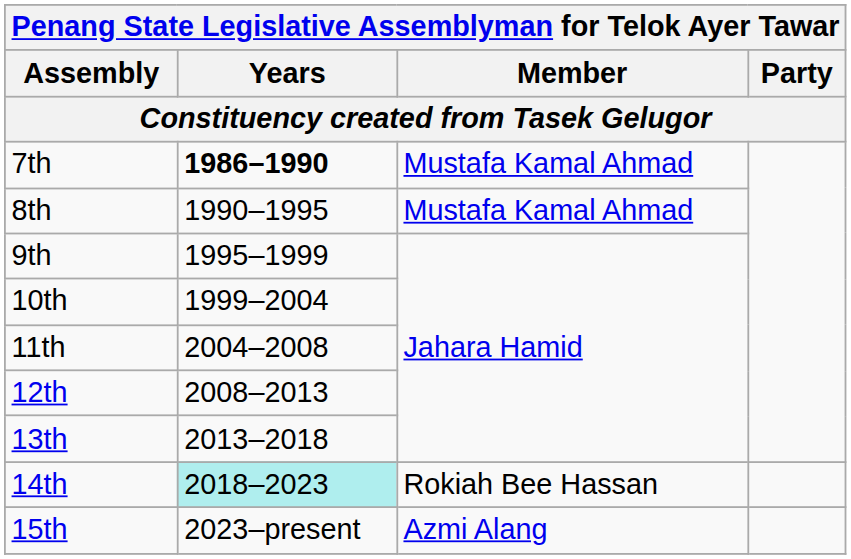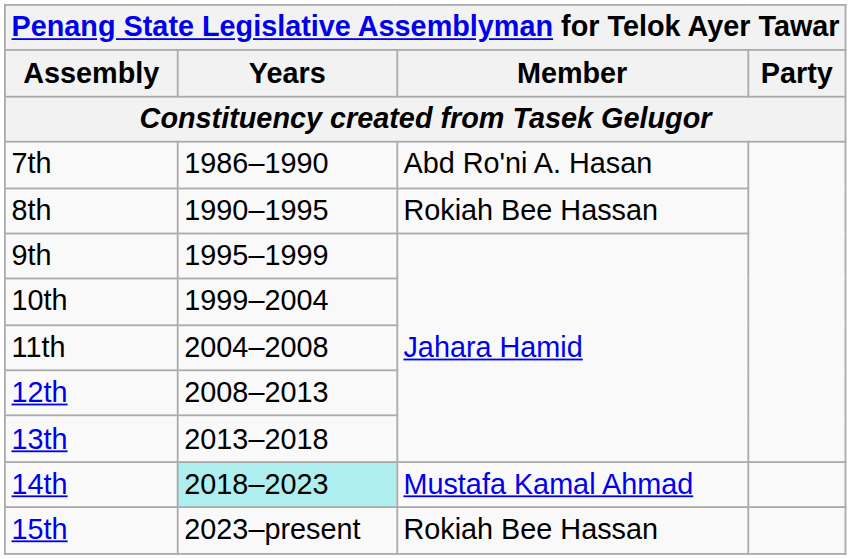(256, 164) bold -> (256, 164) normal
(548, 164) Mustafa Kamal Ahmad -> (528, 164) Abd Ro'ni A. Hasan
(548, 210) Mustafa Kamal Ahmad -> (531, 210) Rokiah Bee Hassan
(531, 484) Rokiah Bee Hassan -> (548, 484) Mustafa Kamal Ahmad
(476, 529) Azmi Alang -> (531, 529) Rokiah Bee Hassan
